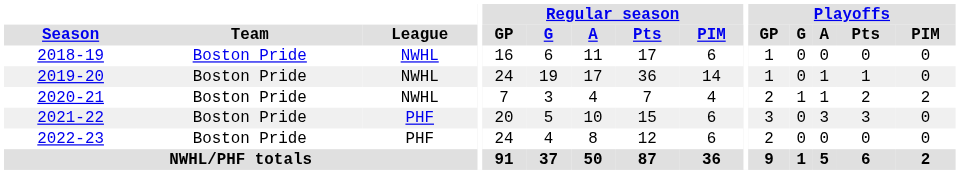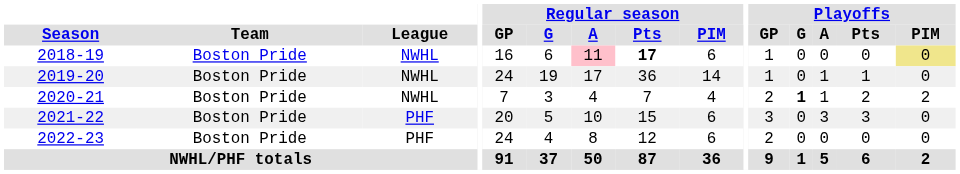(593, 56) no background -> (593, 56) pink background
(647, 56) normal -> (647, 56) bold
(926, 56) no background -> (926, 56) khaki background
(801, 97) normal -> (801, 97) bold
